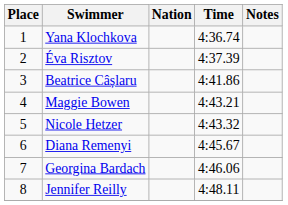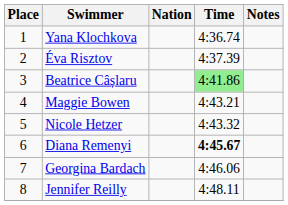(219, 80) no background -> (219, 80) lightgreen background
(219, 146) normal -> (219, 146) bold
